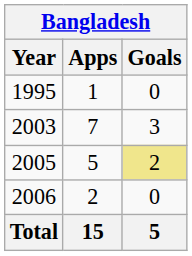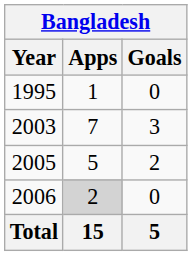(155, 162) khaki background -> (155, 162) no background
(93, 197) no background -> (93, 197) lightgrey background
